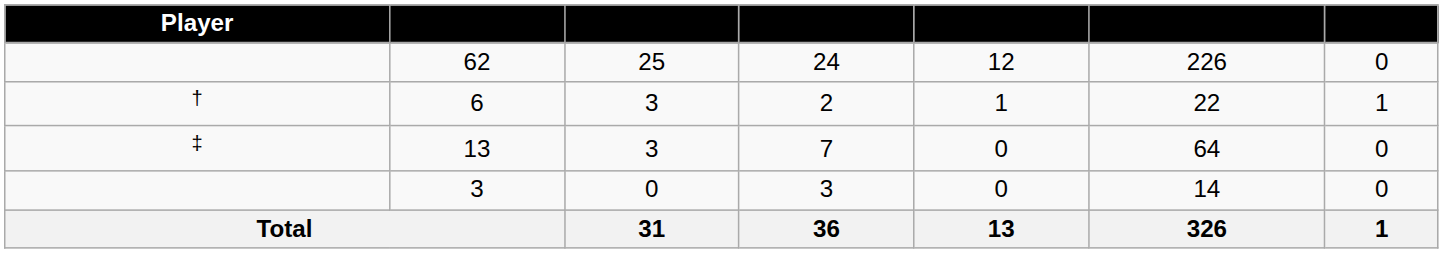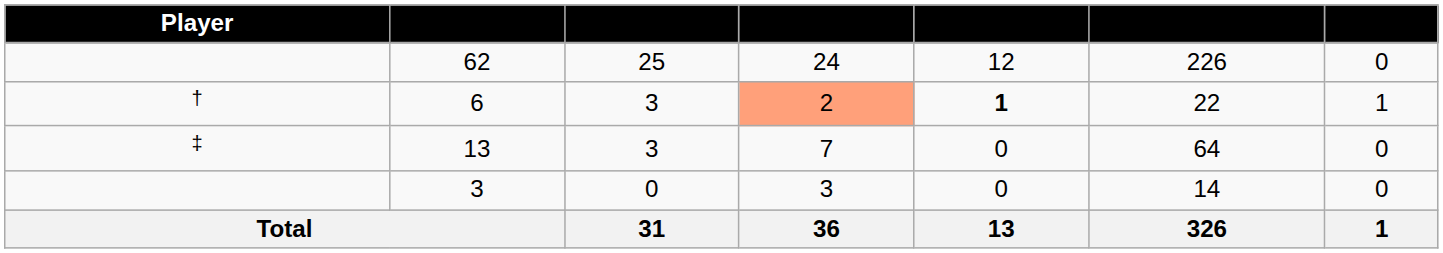(826, 103) no background -> (826, 103) lightsalmon background
(1001, 103) normal -> (1001, 103) bold
